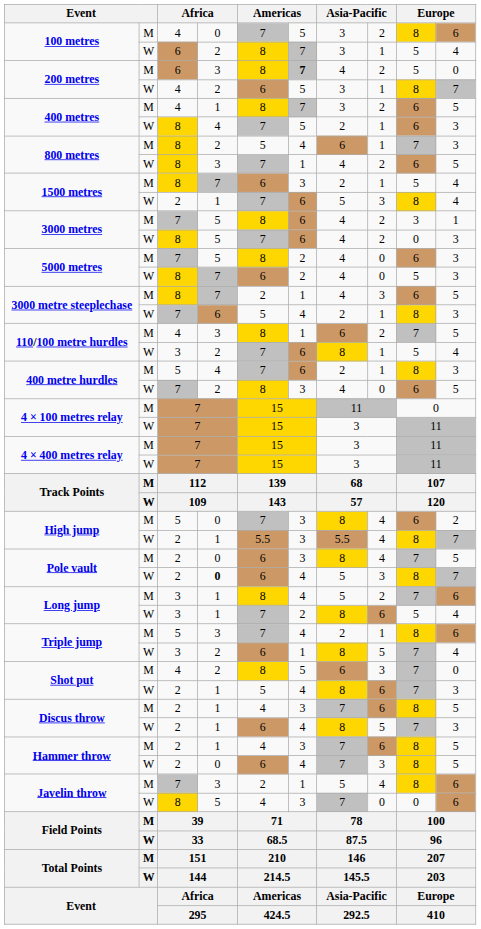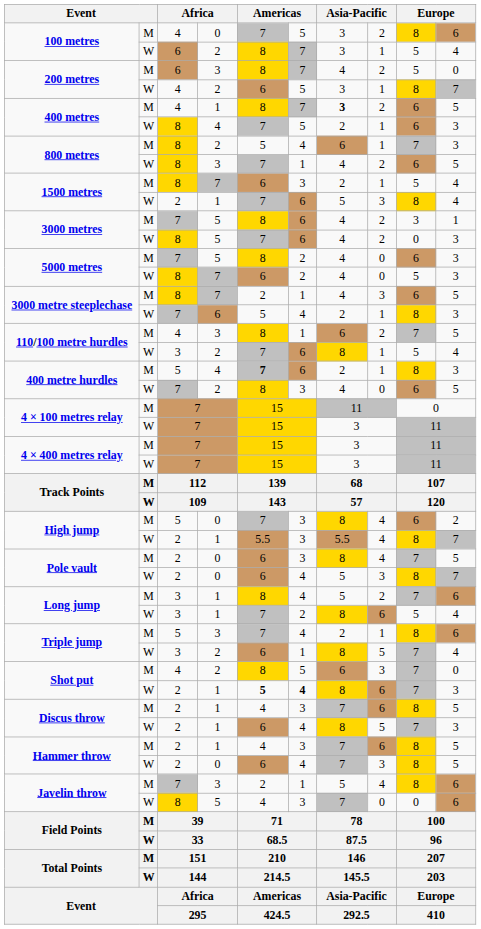(302, 70) bold -> (302, 70) normal
(342, 107) normal -> (342, 107) bold
(263, 370) normal -> (263, 370) bold
(217, 577) bold -> (217, 577) normal
(263, 689) normal -> (263, 689) bold
(302, 689) normal -> (302, 689) bold
